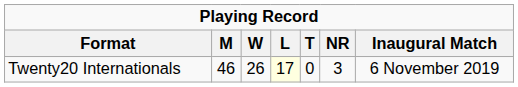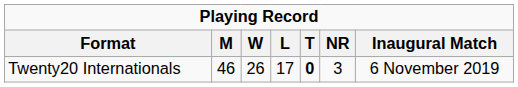(285, 69) lightyellow background -> (285, 69) no background
(310, 69) normal -> (310, 69) bold
